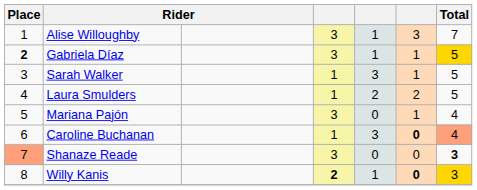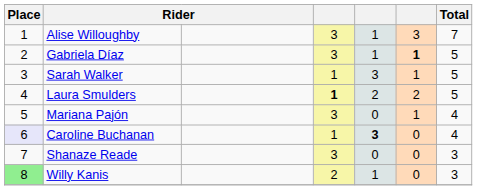(24, 55) bold -> (24, 55) normal
(416, 55) normal -> (416, 55) bold
(454, 55) gold background -> (454, 55) no background
(334, 95) normal -> (334, 95) bold
(24, 135) no background -> (24, 135) lavender background
(375, 135) normal -> (375, 135) bold
(416, 135) bold -> (416, 135) normal
(454, 135) lightsalmon background -> (454, 135) no background
(24, 155) lightsalmon background -> (24, 155) no background
(454, 155) bold -> (454, 155) normal
(24, 175) no background -> (24, 175) lightgreen background
(334, 175) bold -> (334, 175) normal
(416, 175) bold -> (416, 175) normal
(454, 175) gold background -> (454, 175) no background
